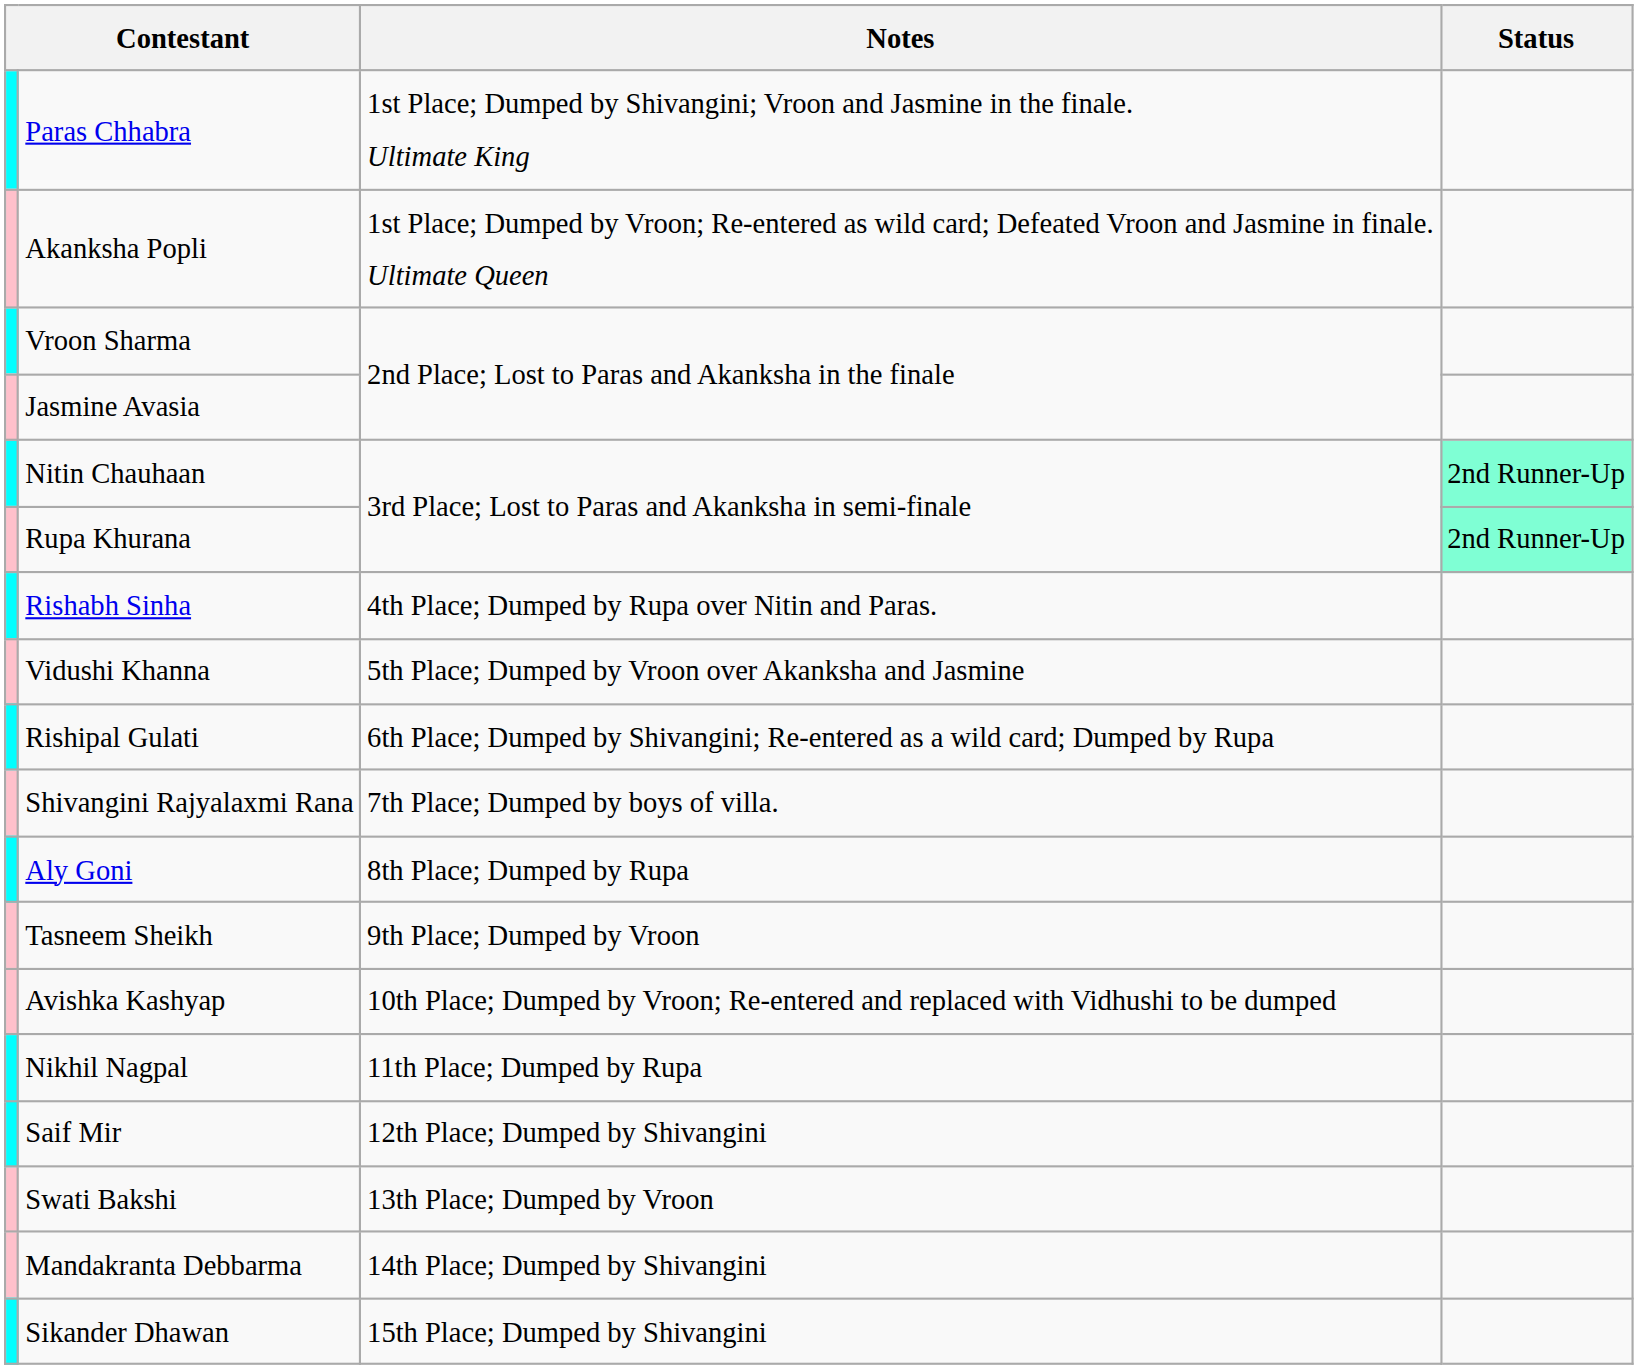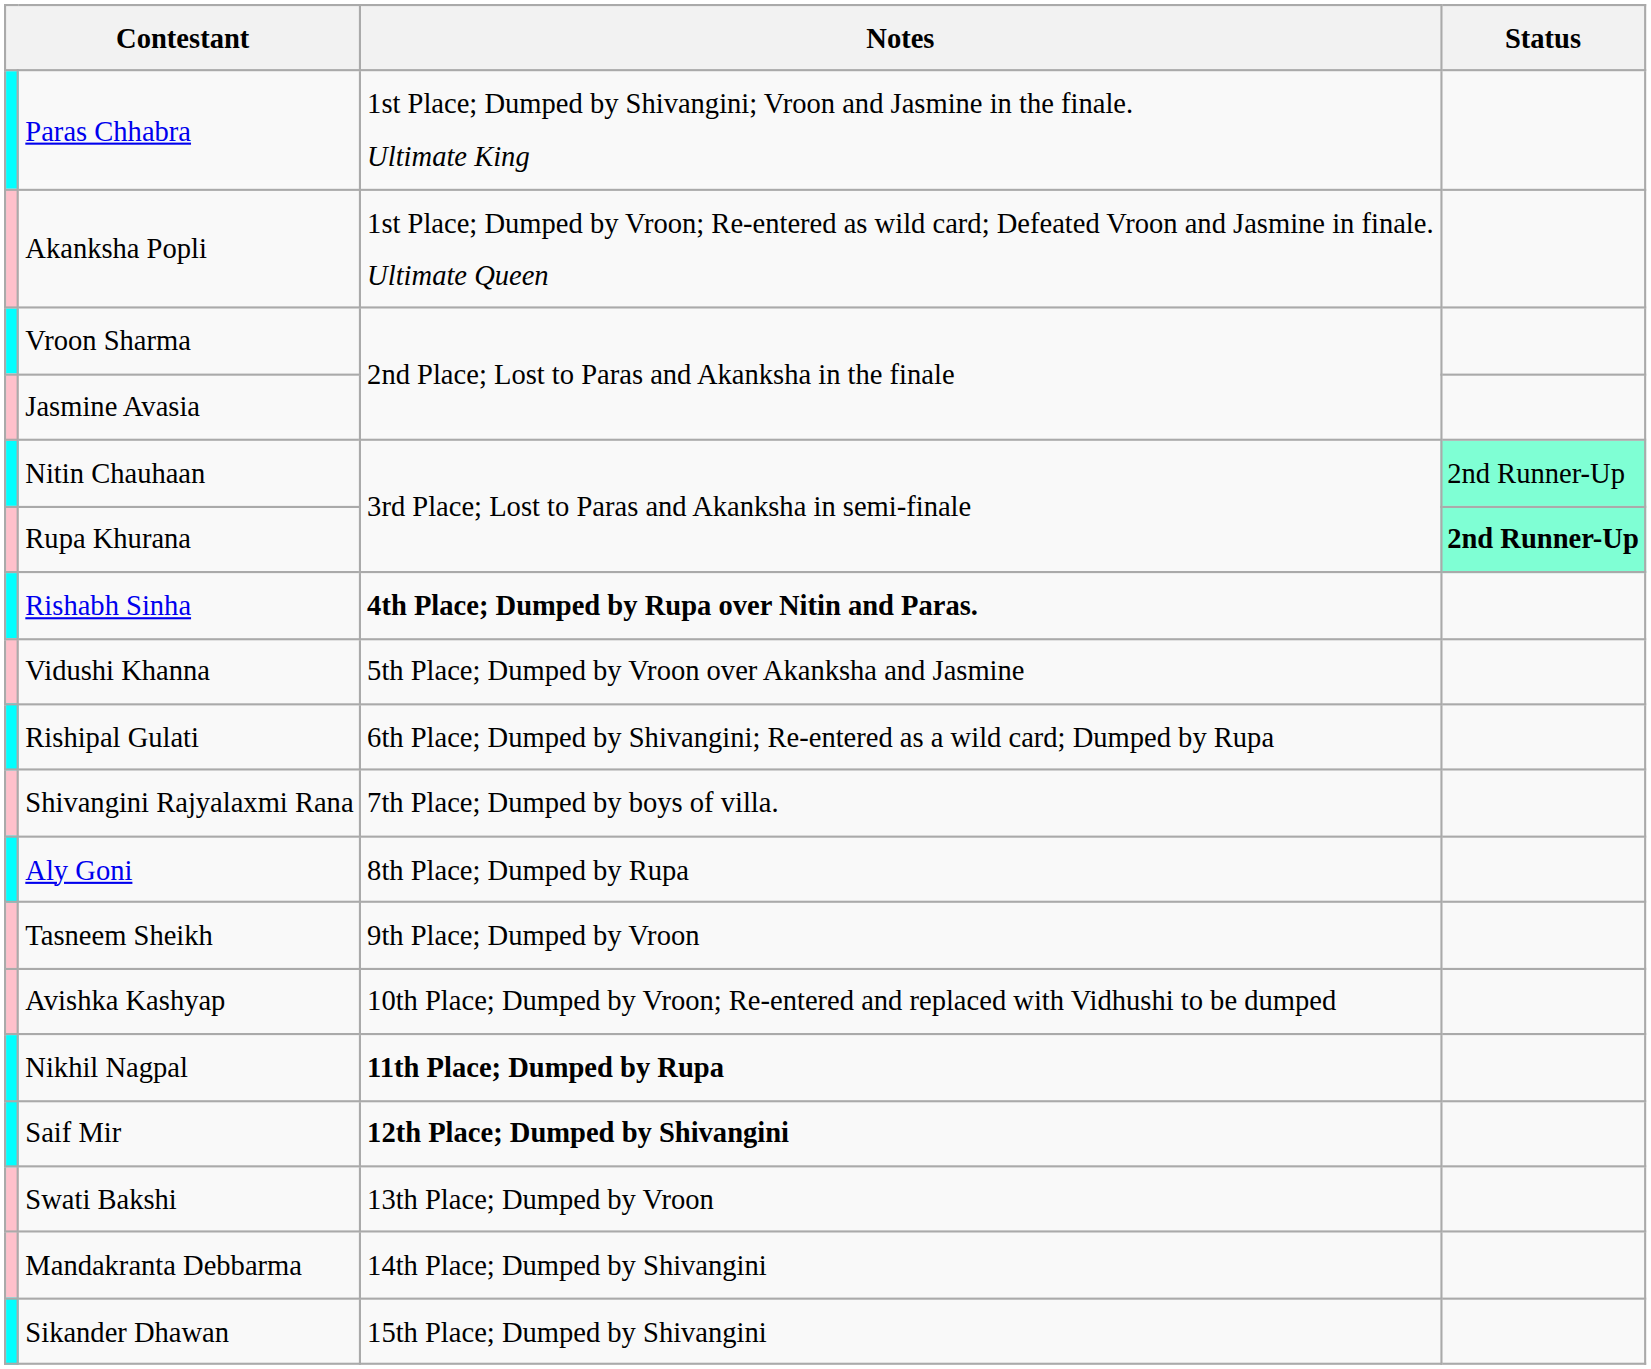(1536, 539) normal -> (1543, 539) bold
(652, 605) normal -> (673, 605) bold
(535, 1067) normal -> (546, 1067) bold
(567, 1133) normal -> (578, 1133) bold
